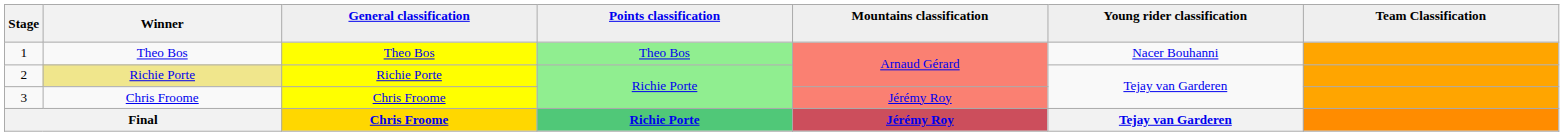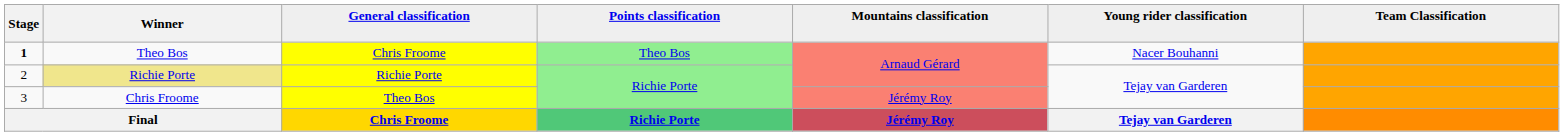(24, 53) normal -> (24, 53) bold
(409, 53) Theo Bos -> (409, 53) Chris Froome
(409, 97) Chris Froome -> (409, 97) Theo Bos
